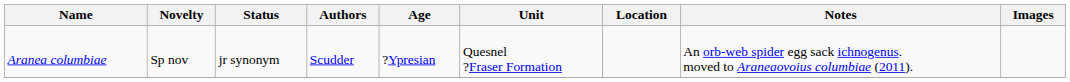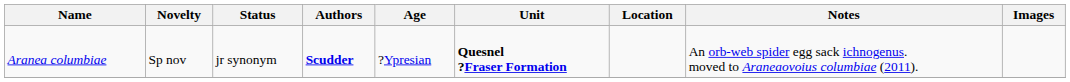(332, 59) normal -> (330, 59) bold
(512, 59) normal -> (512, 59) bold
